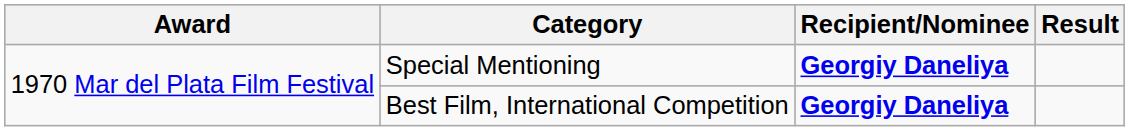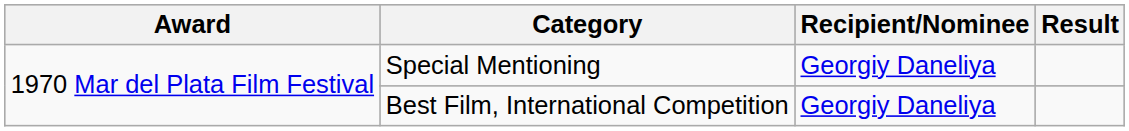(904, 65) bold -> (898, 65) normal
(904, 105) bold -> (898, 105) normal
